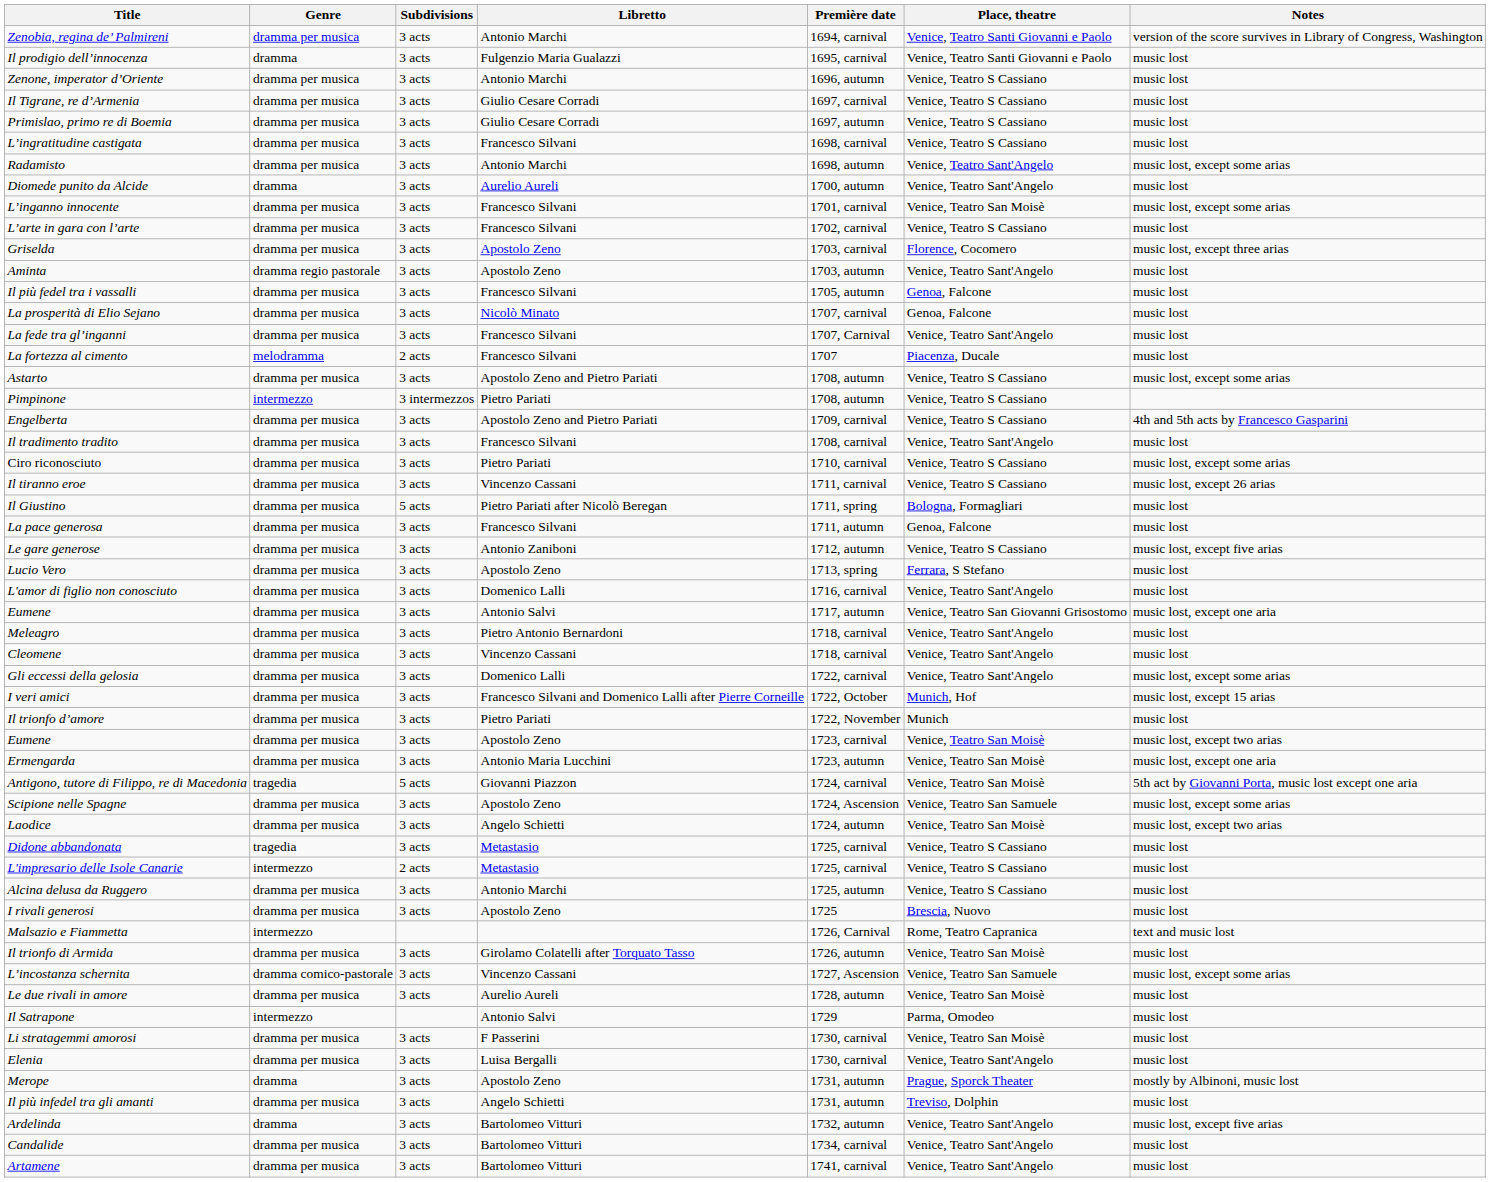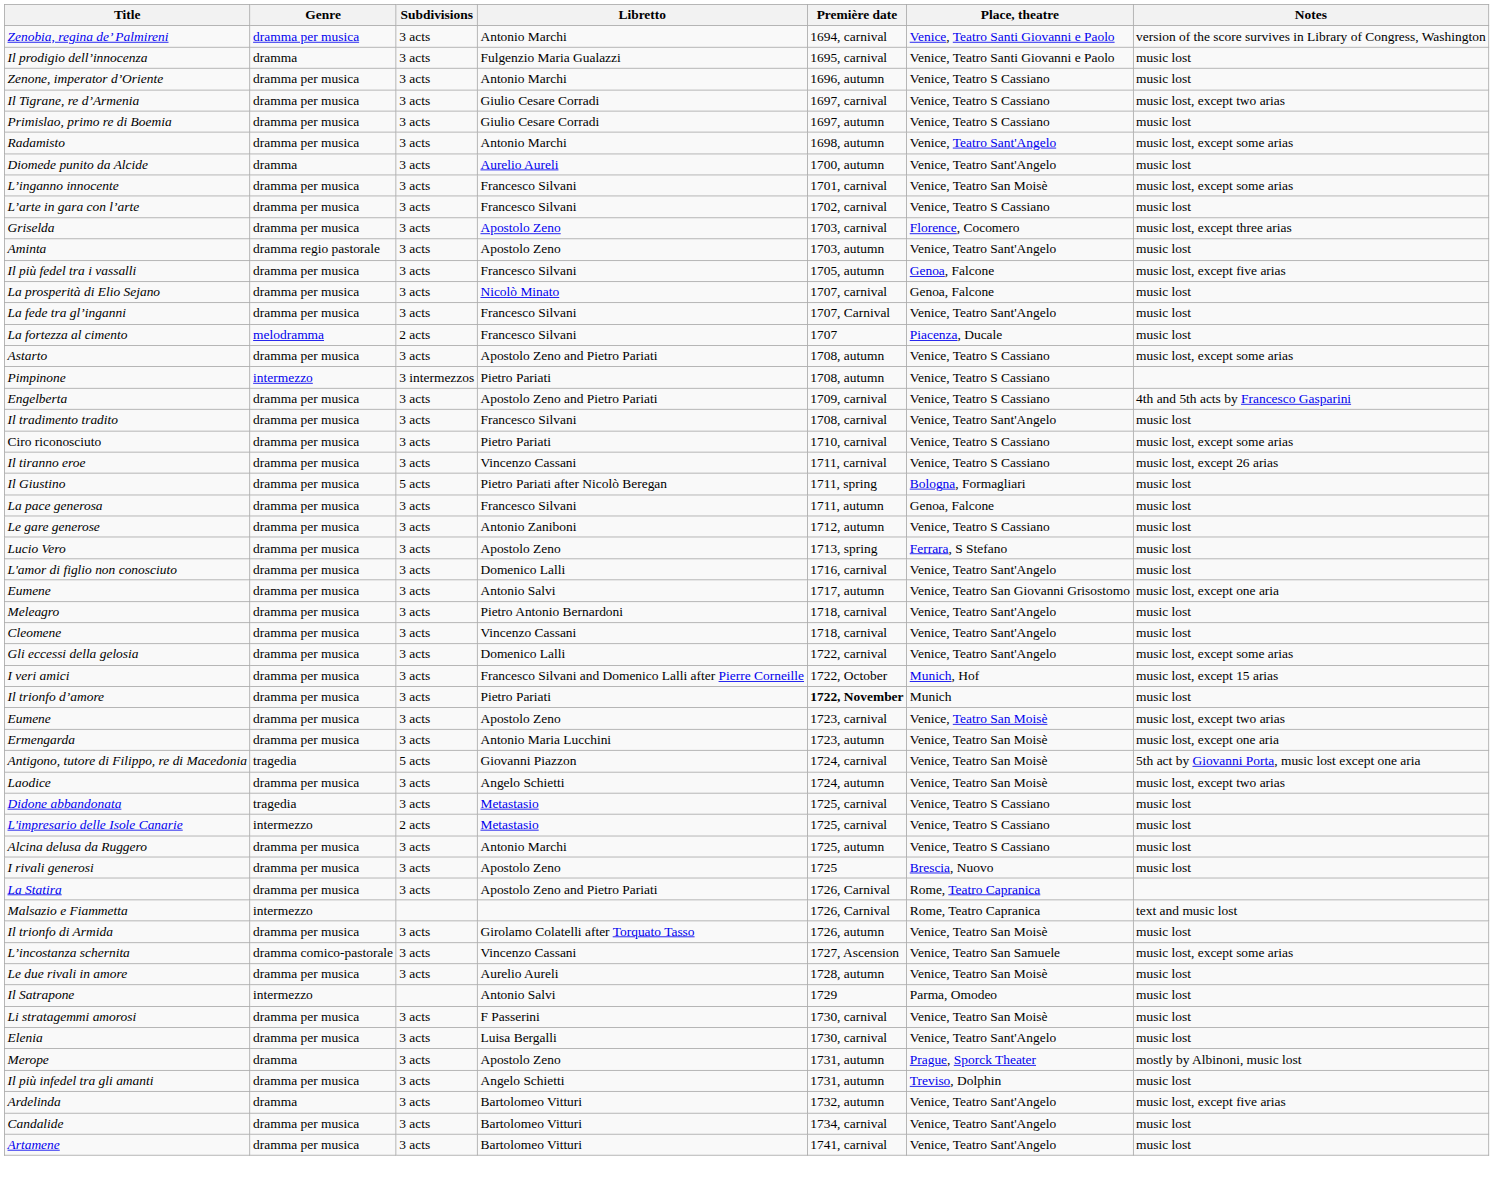(1161, 100) music lost -> (1211, 100) music lost, except two arias
- row: (75, 143)
(1161, 292) music lost -> (1211, 270) music lost, except five arias
(1208, 548) music lost, except five arias -> (1164, 526) music lost
(855, 718) normal -> (857, 697) bold
- row: (67, 803)
+ row: (35, 889)
